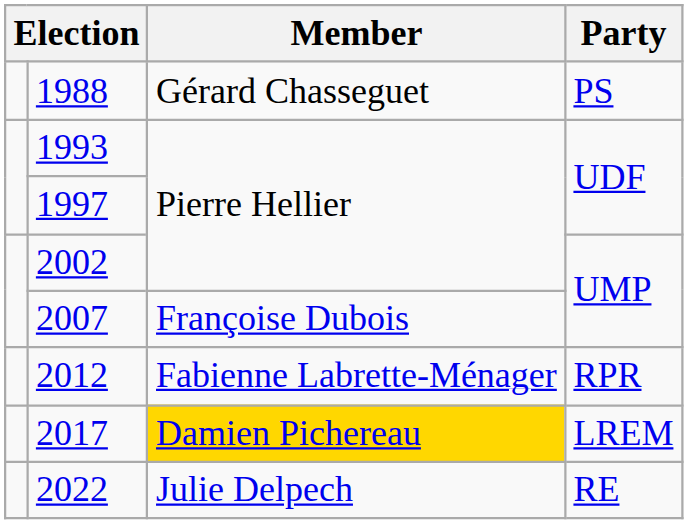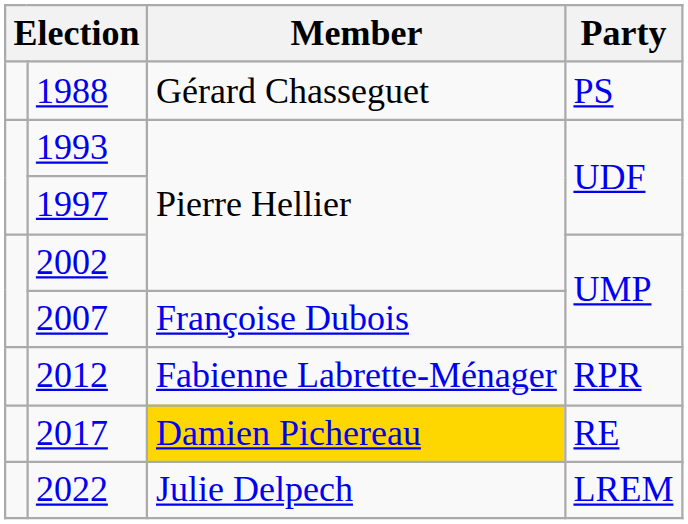(623, 432) LREM -> (596, 432) RE
(596, 489) RE -> (623, 489) LREM
